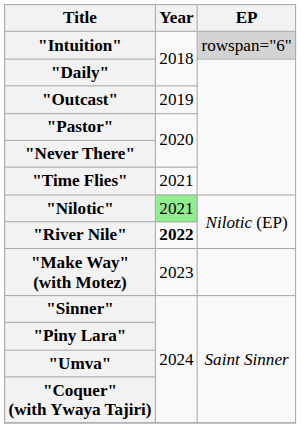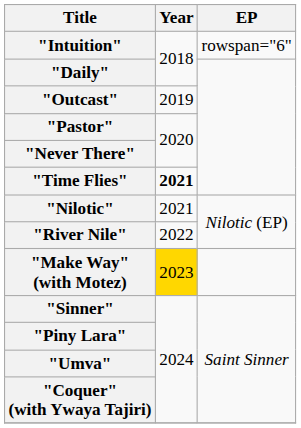(247, 45) lightgrey background -> (247, 45) no background
(176, 180) normal -> (176, 180) bold
(176, 208) lightgreen background -> (176, 208) no background
(176, 235) bold -> (176, 235) normal
(176, 272) no background -> (176, 272) gold background
